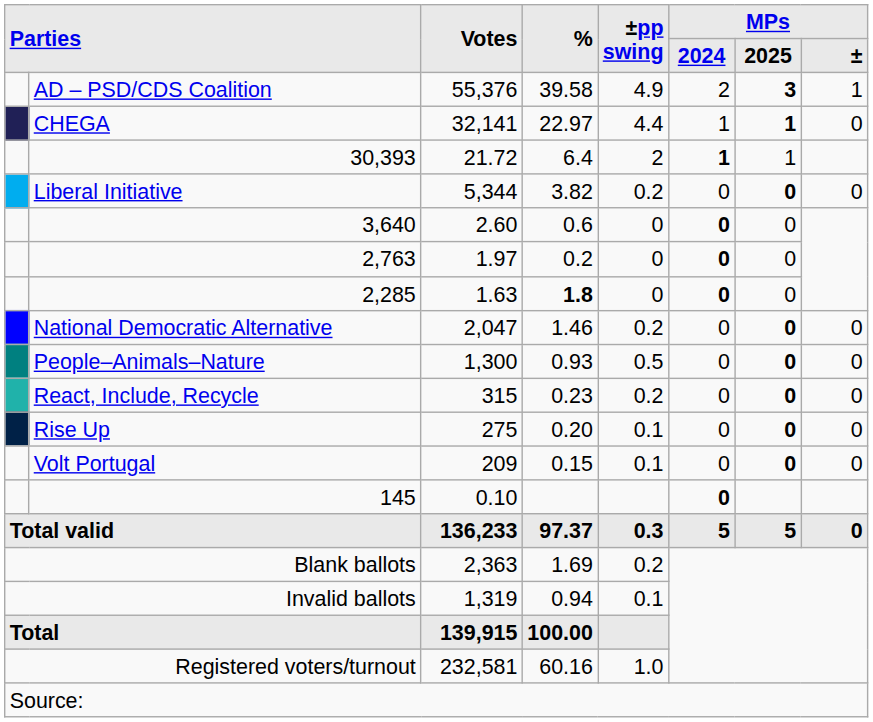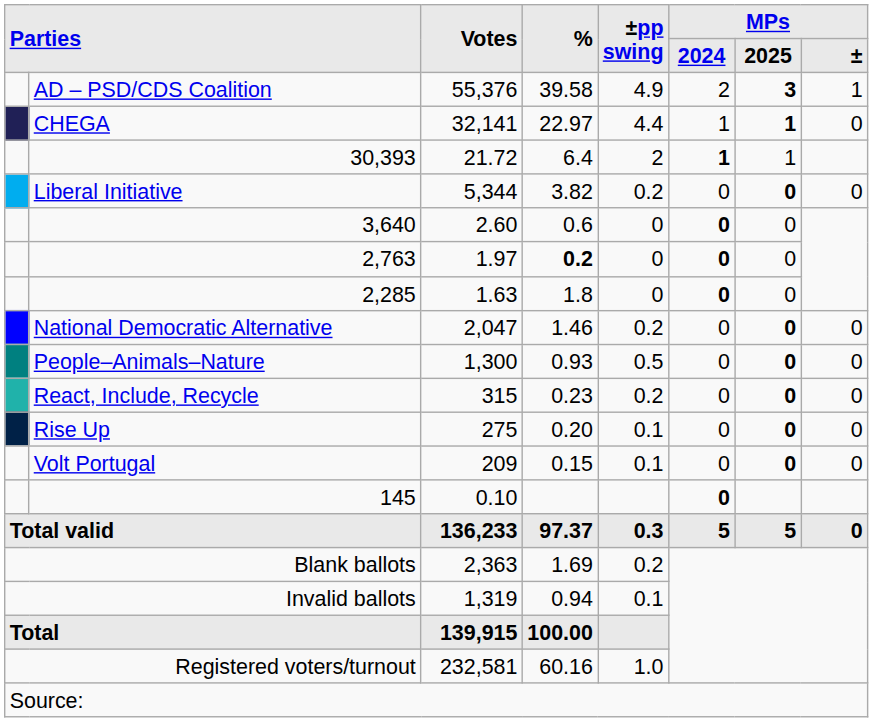(578, 259) normal -> (578, 259) bold
(578, 293) bold -> (578, 293) normal
